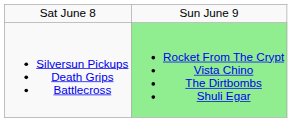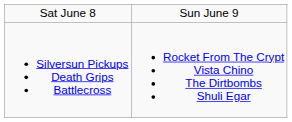(209, 77) lightgreen background -> (209, 77) no background
